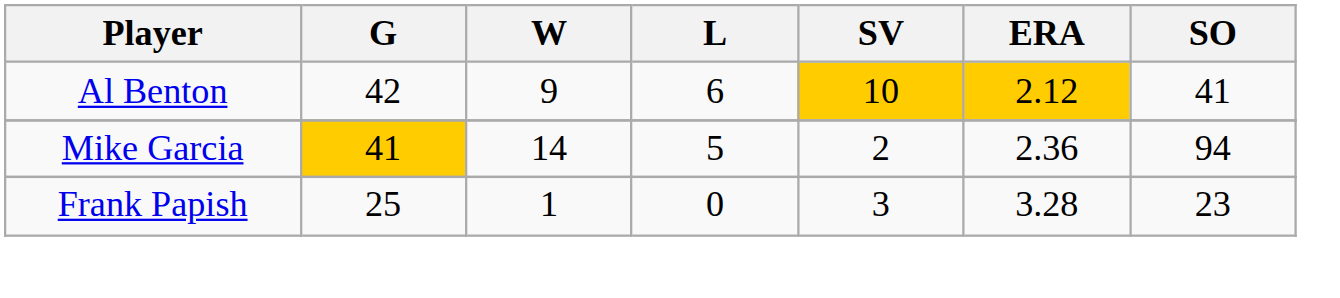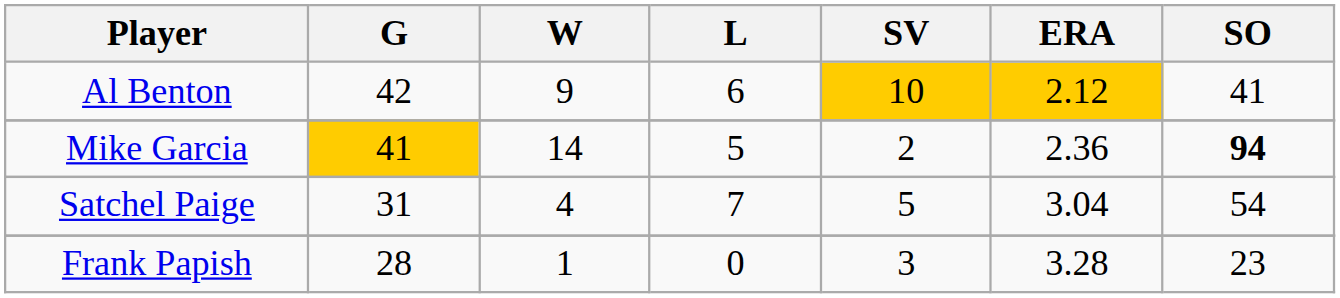(1213, 147) normal -> (1248, 147) bold
+ row: (157, 205)
(383, 205) 25 -> (394, 262) 28
